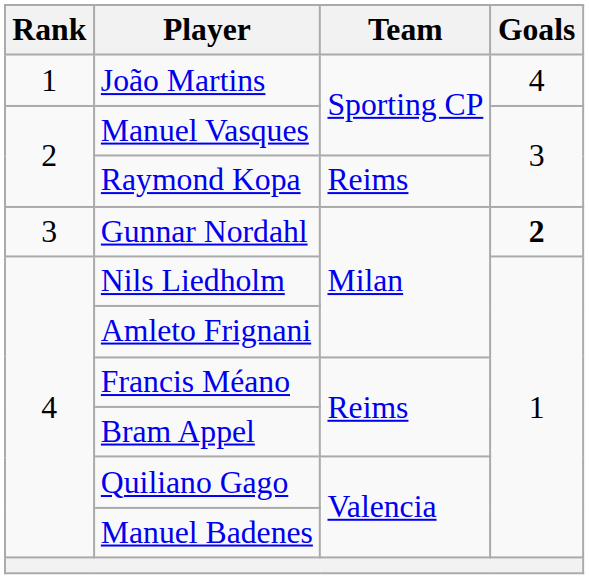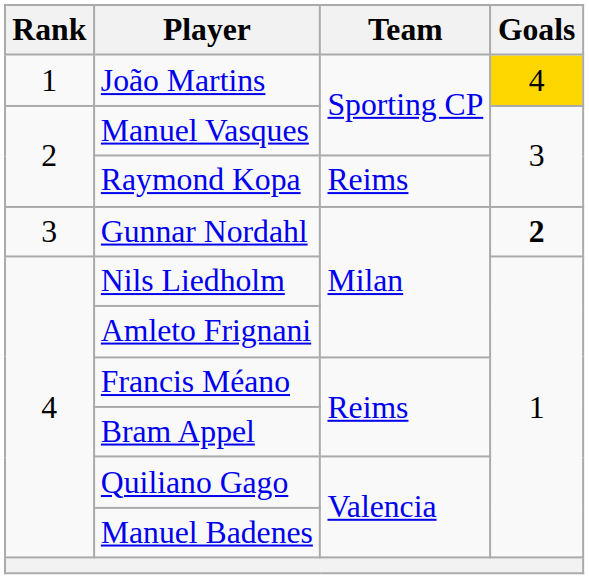(537, 79) no background -> (537, 79) gold background
